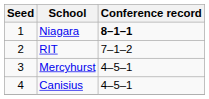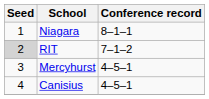(117, 31) bold -> (117, 31) normal
(21, 49) no background -> (21, 49) lightgrey background
